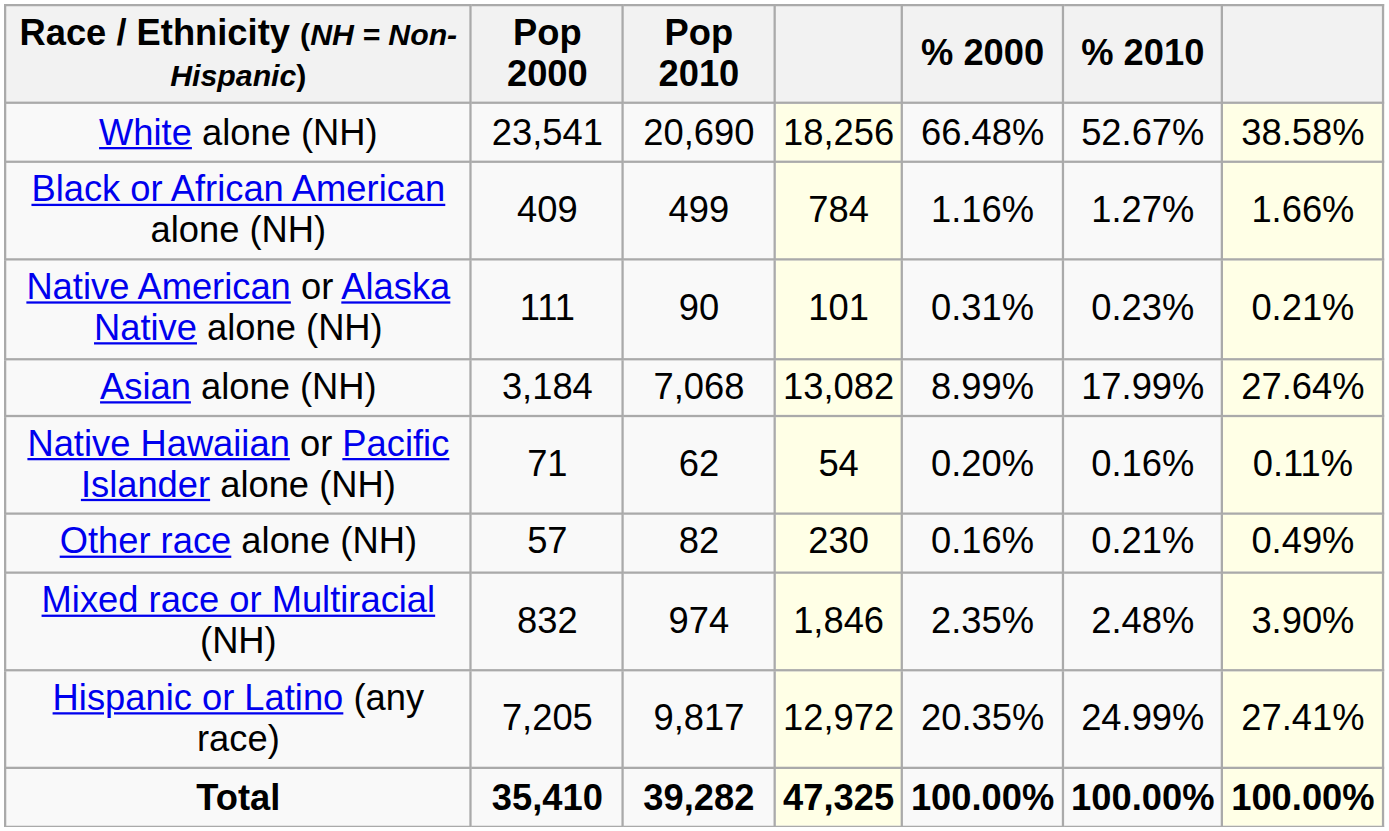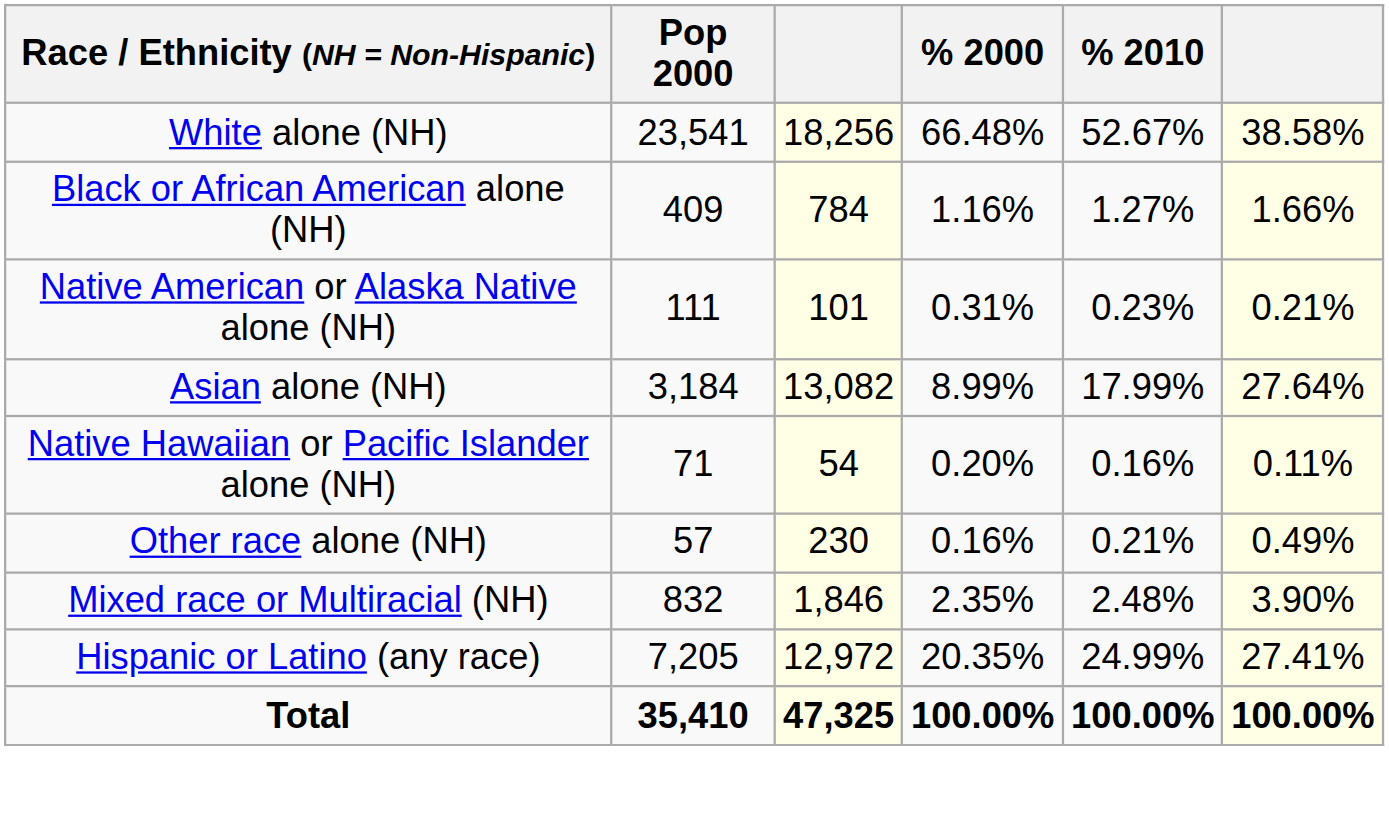- column: (699, 53)
